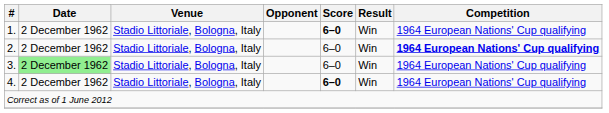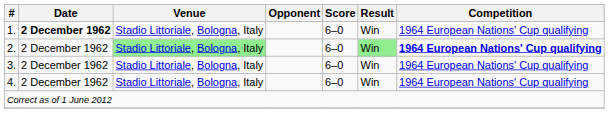(65, 31) normal -> (66, 31) bold
(332, 31) bold -> (334, 31) normal
(187, 48) no background -> (189, 48) lightgreen background
(368, 48) no background -> (370, 48) lightgreen background
(65, 65) lightgreen background -> (65, 65) no background
(332, 83) bold -> (334, 83) normal
